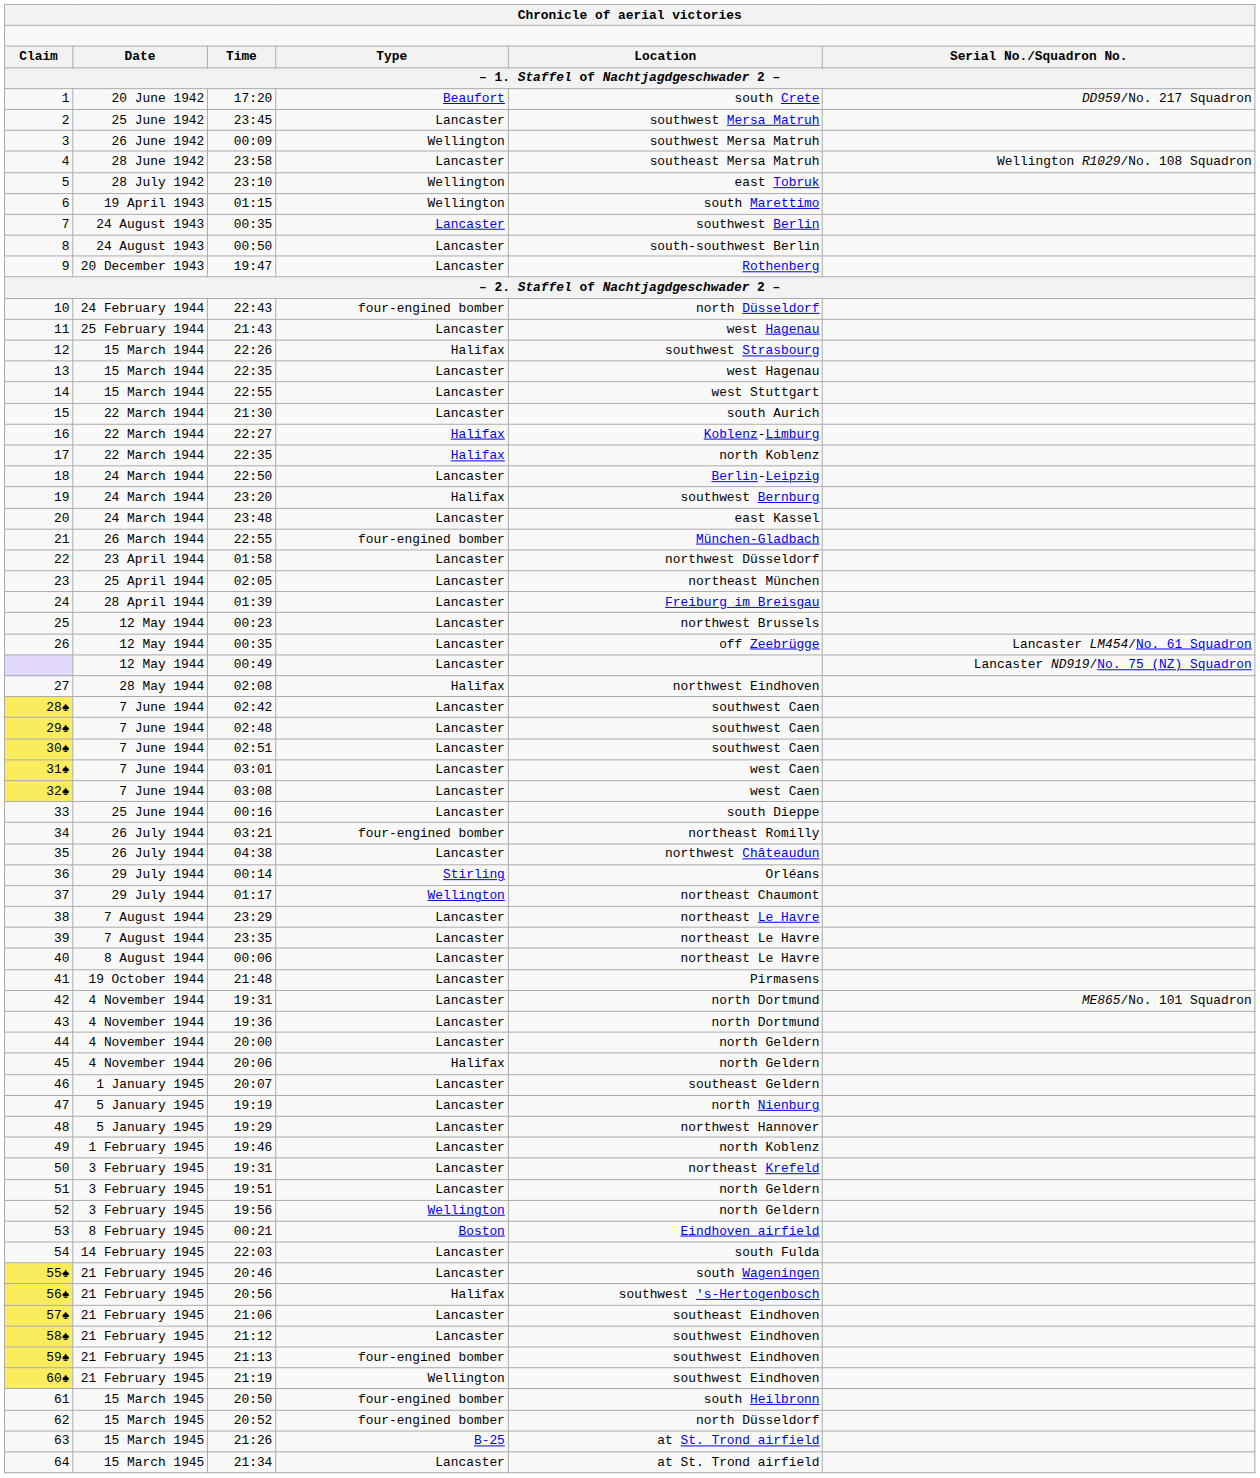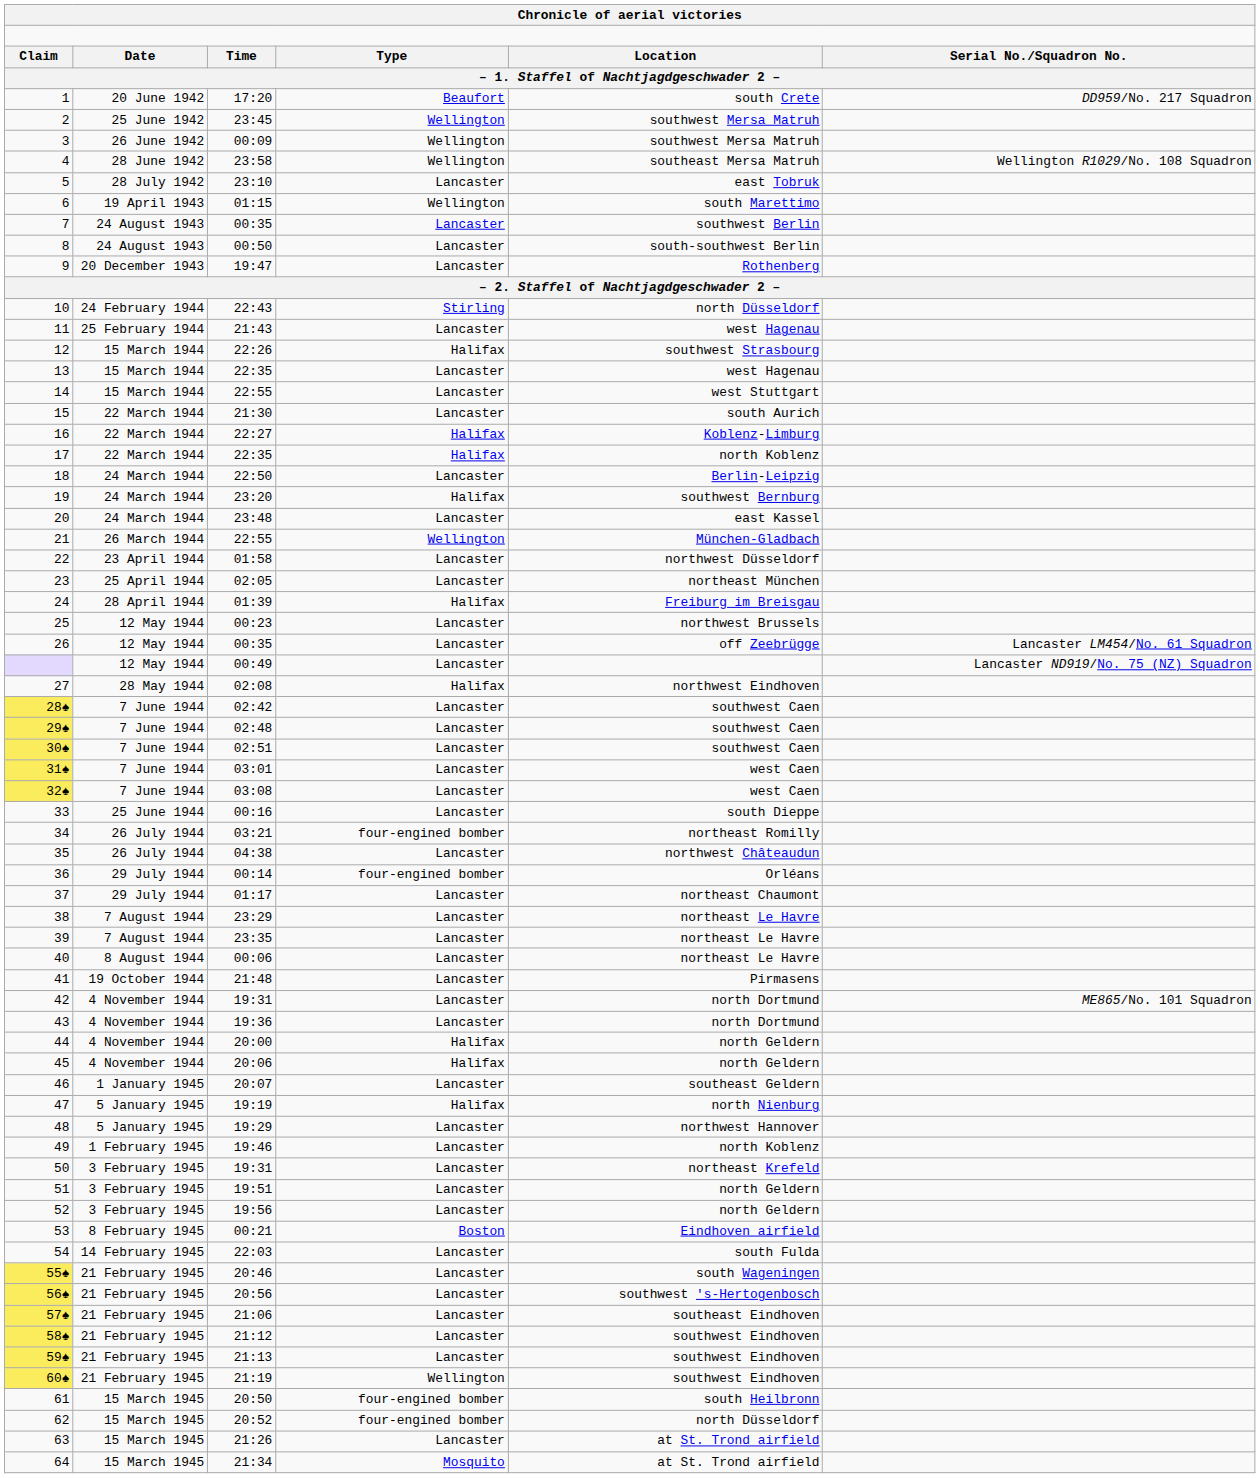(470, 120) Lancaster -> (466, 120) Wellington
(470, 162) Lancaster -> (466, 162) Wellington
(466, 183) Wellington -> (470, 183) Lancaster
(431, 309) four-engined bomber -> (474, 309) Stirling
(431, 539) four-engined bomber -> (466, 539) Wellington
(470, 602) Lancaster -> (478, 602) Halifax
(474, 875) Stirling -> (431, 875) four-engined bomber
(466, 896) Wellington -> (470, 896) Lancaster
(470, 1043) Lancaster -> (478, 1043) Halifax
(470, 1106) Lancaster -> (478, 1106) Halifax
(466, 1211) Wellington -> (470, 1211) Lancaster
(478, 1294) Halifax -> (470, 1294) Lancaster
(431, 1357) four-engined bomber -> (470, 1357) Lancaster
(489, 1441) B-25 -> (470, 1441) Lancaster
(470, 1462) Lancaster -> (474, 1462) Mosquito
